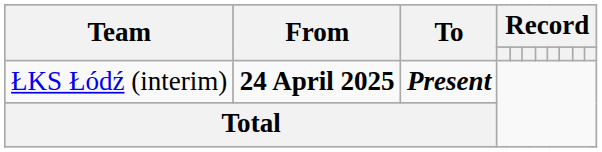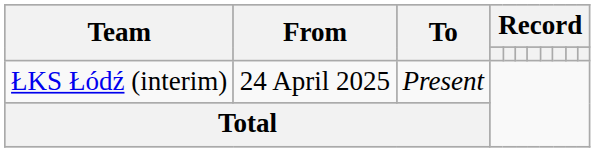(317, 81) bold -> (315, 81) normal
(449, 81) bold -> (443, 81) normal
